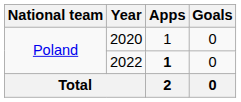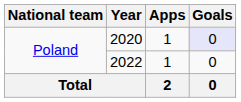(212, 39) no background -> (212, 39) lavender background
(167, 62) bold -> (167, 62) normal
